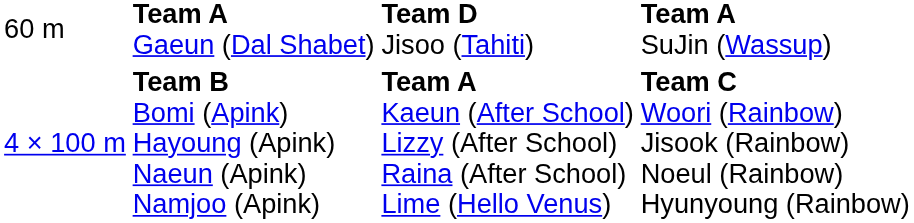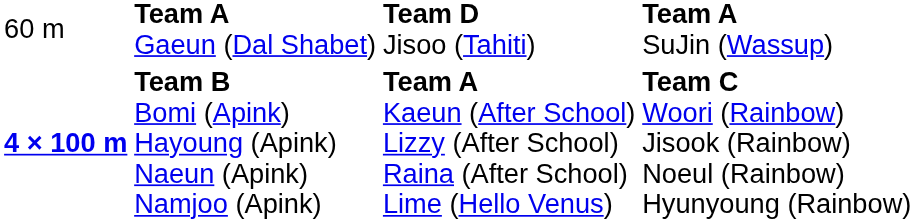(65, 143) normal -> (66, 143) bold
